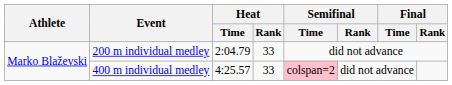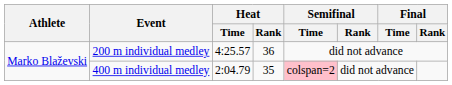(233, 51) 2:04.79 -> (233, 51) 4:25.57
(268, 51) 33 -> (268, 51) 36
(233, 71) 4:25.57 -> (233, 71) 2:04.79
(268, 71) 33 -> (268, 71) 35
